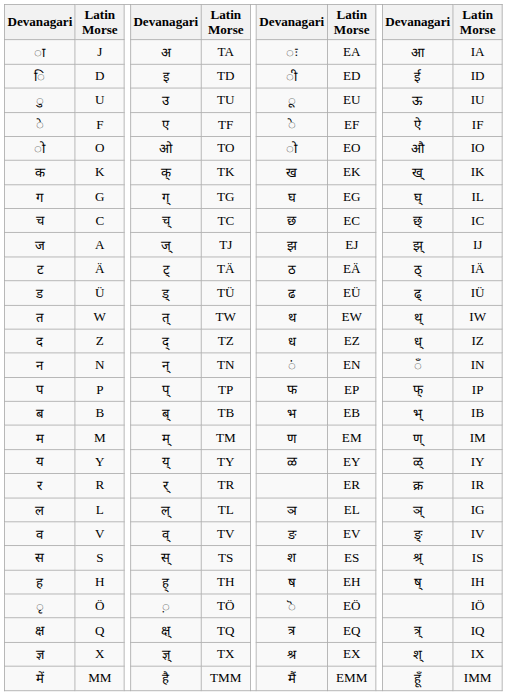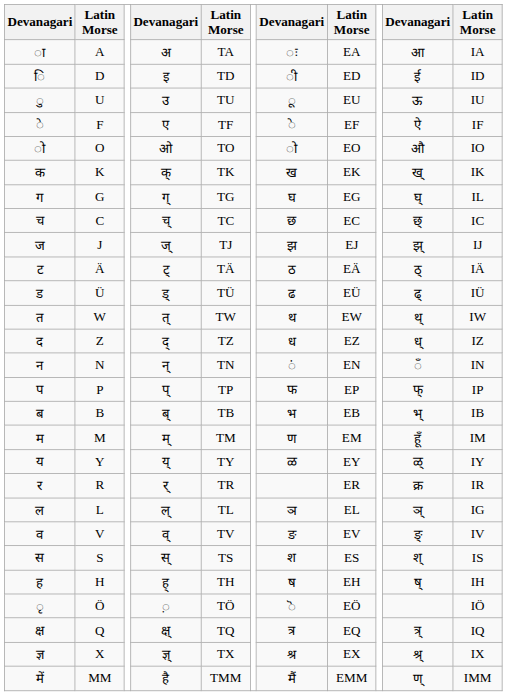(100, 52) J -> (100, 52) A
(100, 244) A -> (100, 244) J
(418, 438) ण् -> (418, 438) हूँ
(418, 558) श्र् -> (418, 558) श्
(418, 655) श् -> (418, 655) श्र्
(418, 679) हूँ -> (418, 679) ण्
